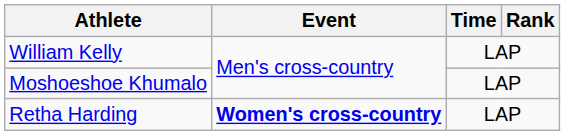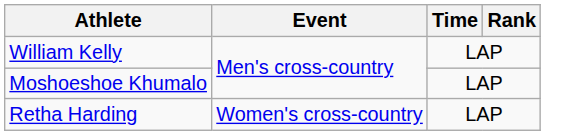(329, 115) bold -> (320, 115) normal
